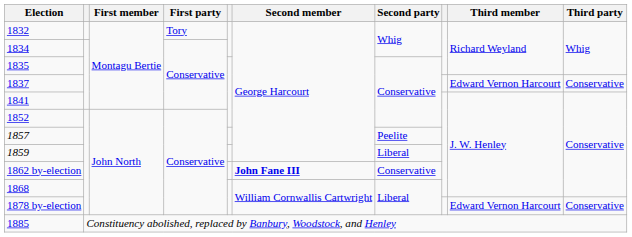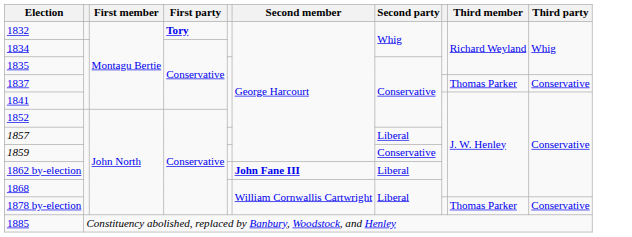(177, 30) normal -> (177, 30) bold
(505, 83) Edward Vernon Harcourt -> (483, 83) Thomas Parker
(392, 135) Peelite -> (393, 135) Liberal
(393, 153) Liberal -> (406, 153) Conservative
(406, 170) Conservative -> (393, 170) Liberal
(505, 205) Edward Vernon Harcourt -> (483, 205) Thomas Parker
